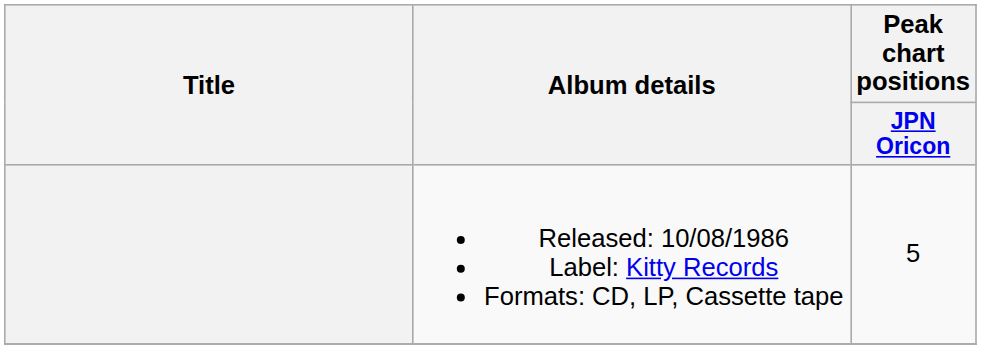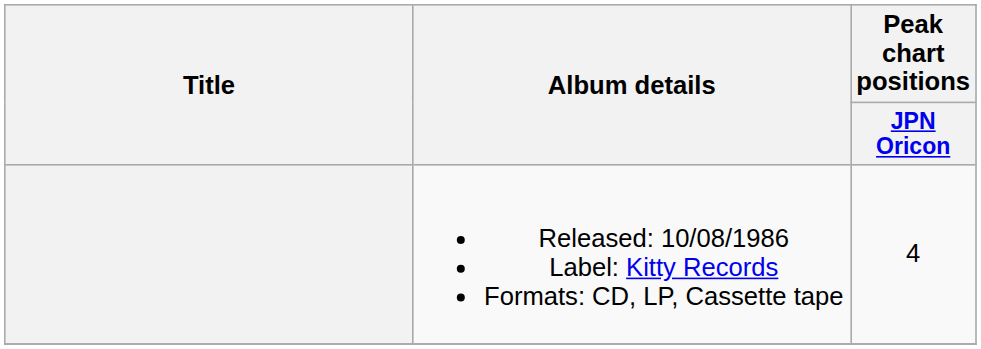(913, 253) 5 -> (913, 253) 4
